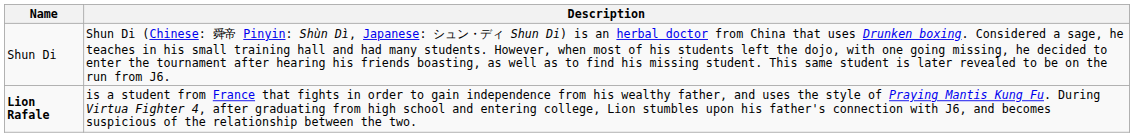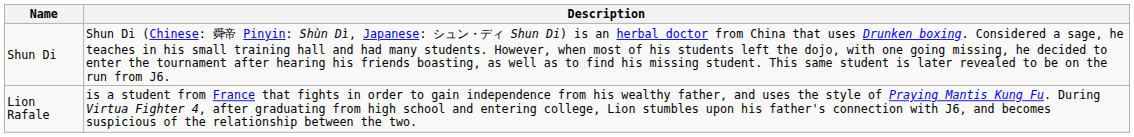(28, 109) bold -> (28, 109) normal
